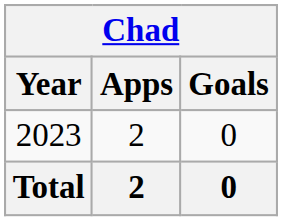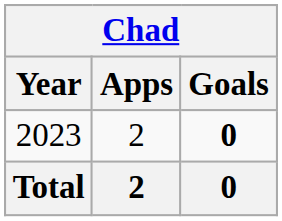(229, 135) normal -> (229, 135) bold
